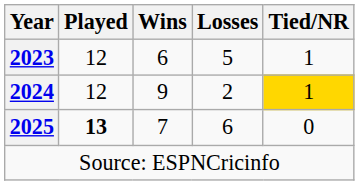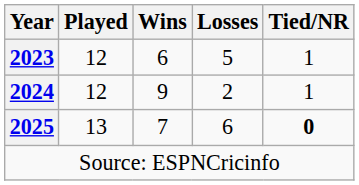(309, 92) gold background -> (309, 92) no background
(96, 127) bold -> (96, 127) normal
(309, 127) normal -> (309, 127) bold
